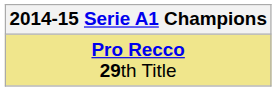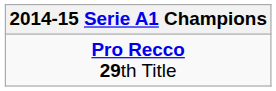(138, 60) khaki background -> (138, 60) no background
